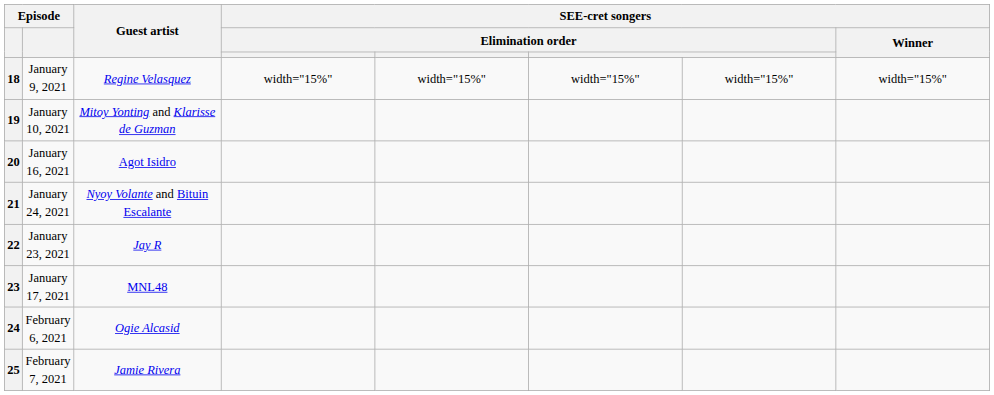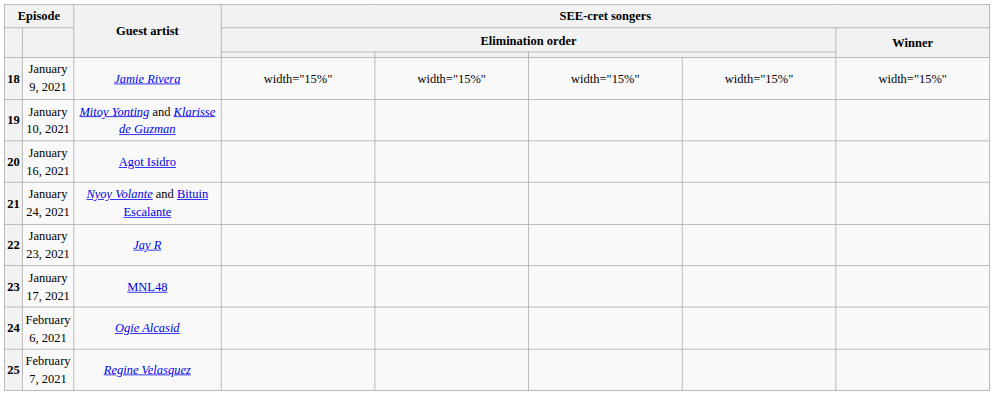(147, 78) Regine Velasquez -> (147, 78) Jamie Rivera
(147, 370) Jamie Rivera -> (147, 370) Regine Velasquez
